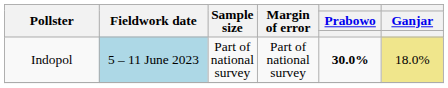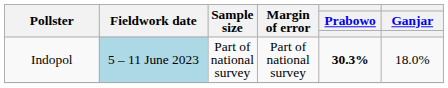(350, 60) 30.0% -> (350, 60) 30.3%
(412, 60) khaki background -> (412, 60) no background
